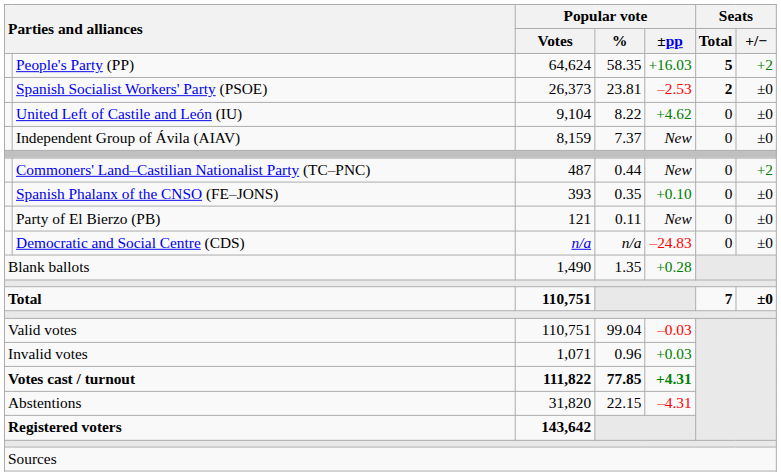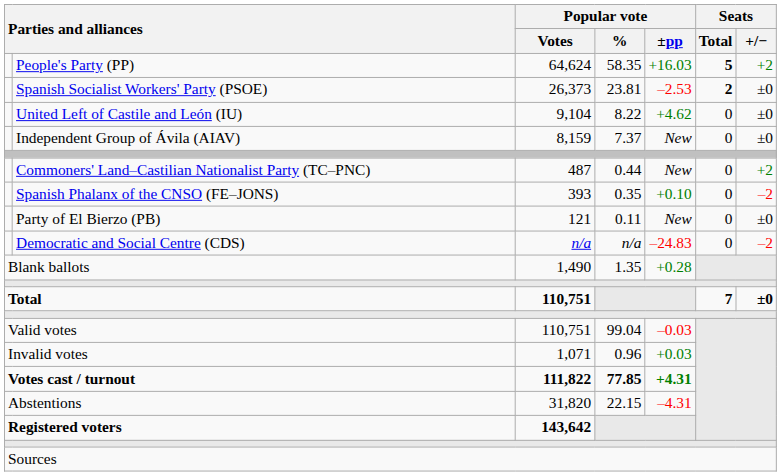(765, 194) ±0 -> (765, 194) –2
(765, 242) ±0 -> (765, 242) –2
